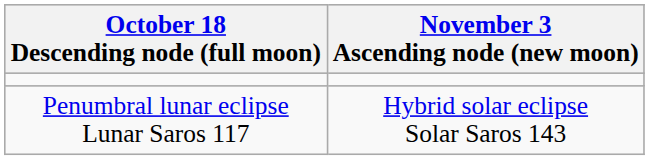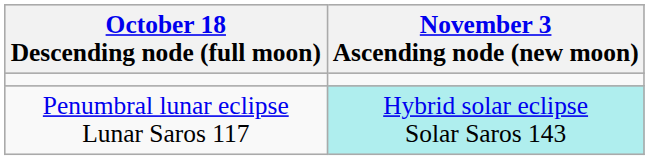(486, 119) no background -> (486, 119) paleturquoise background
